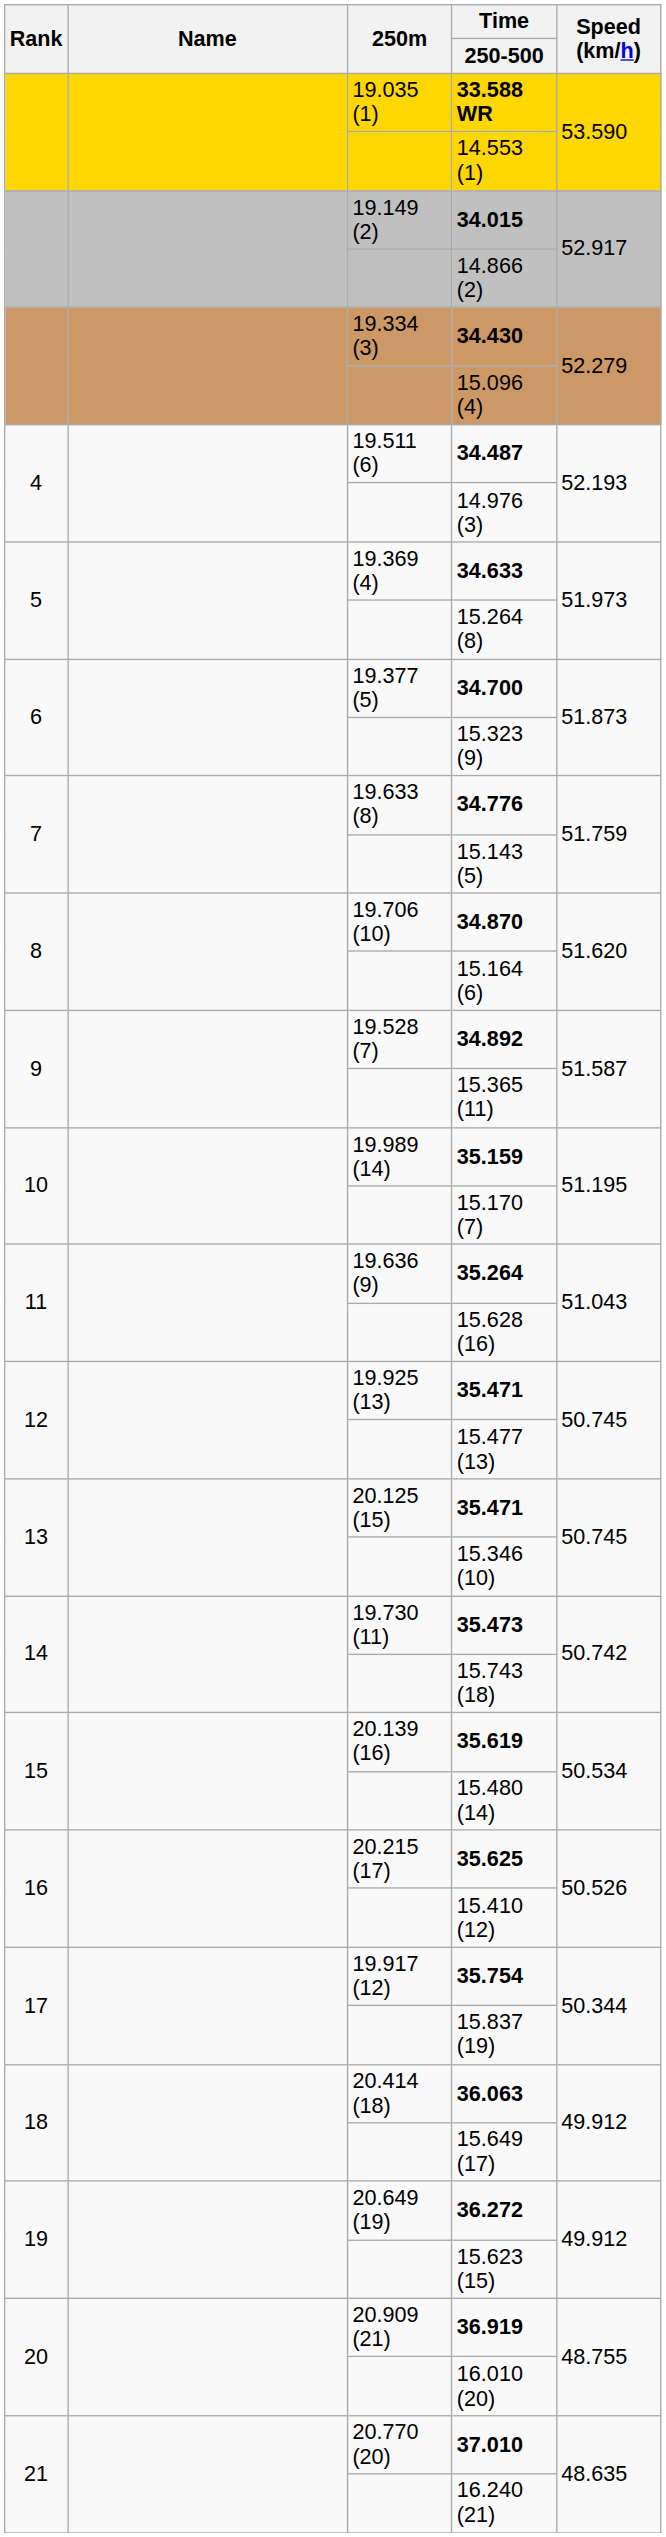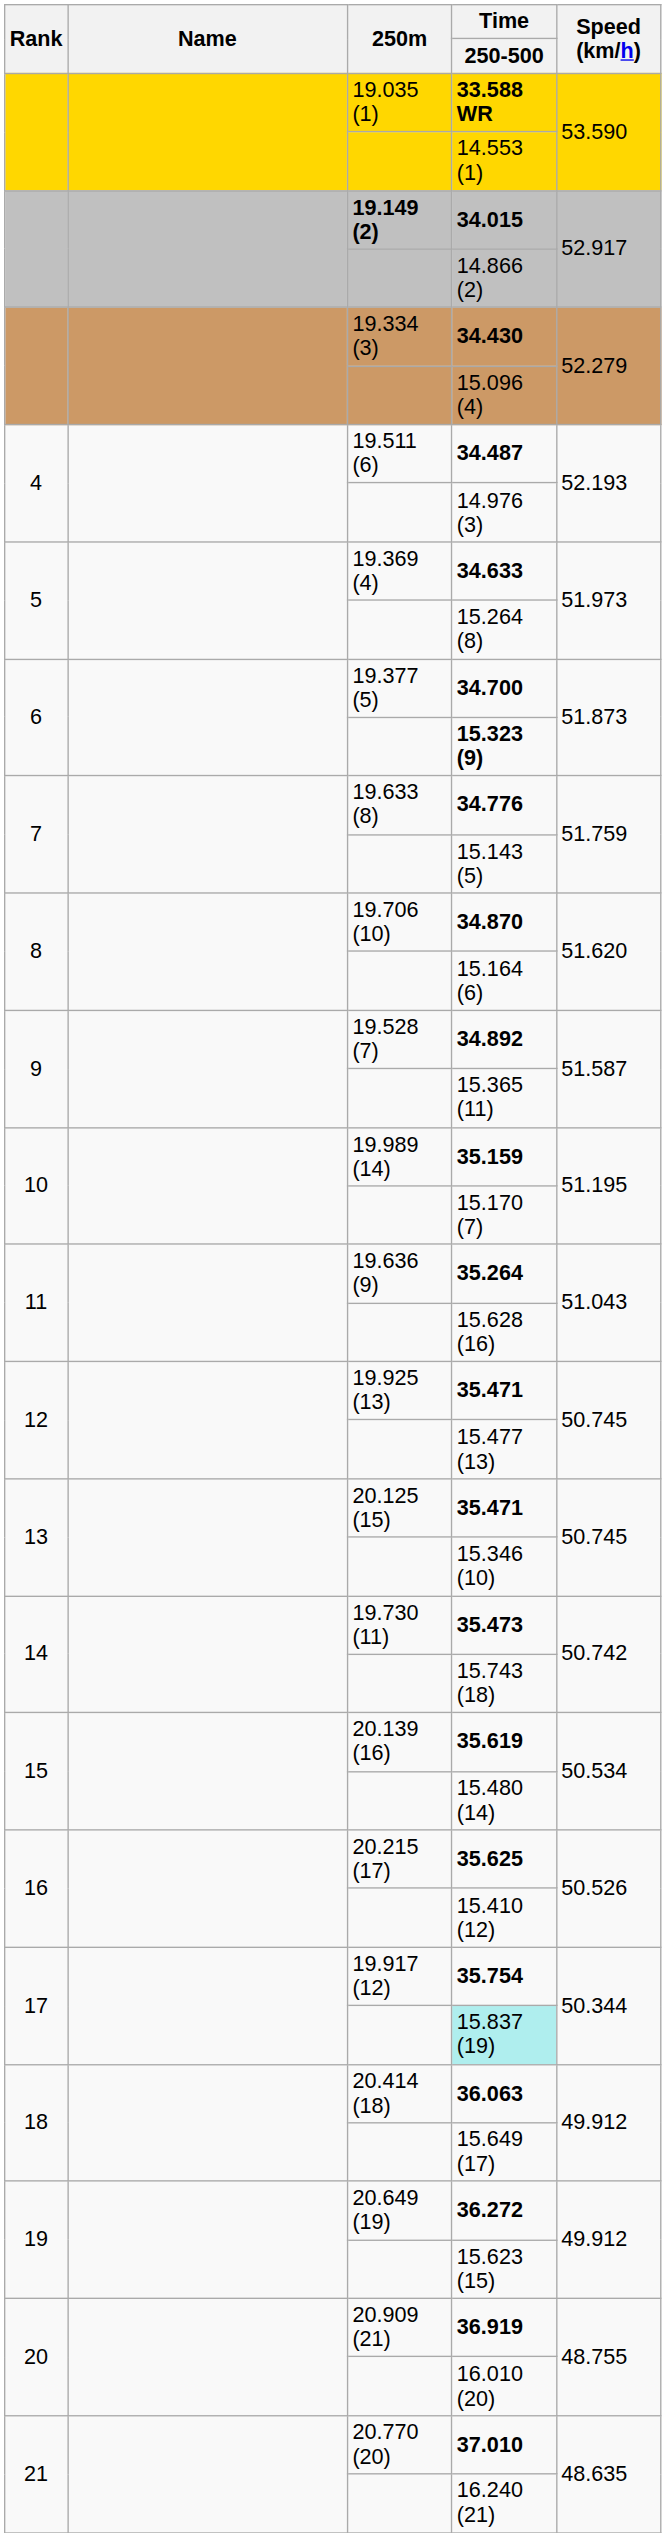(385, 219) normal -> (385, 219) bold
(490, 746) normal -> (490, 746) bold
(490, 2034) no background -> (490, 2034) paleturquoise background
